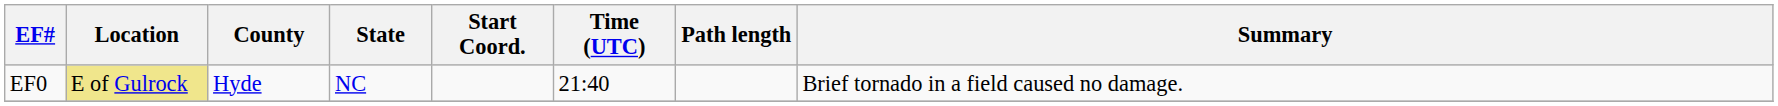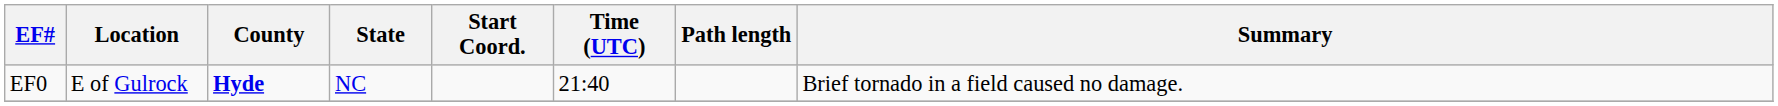(129, 82) khaki background -> (129, 82) no background
(237, 82) normal -> (239, 82) bold
